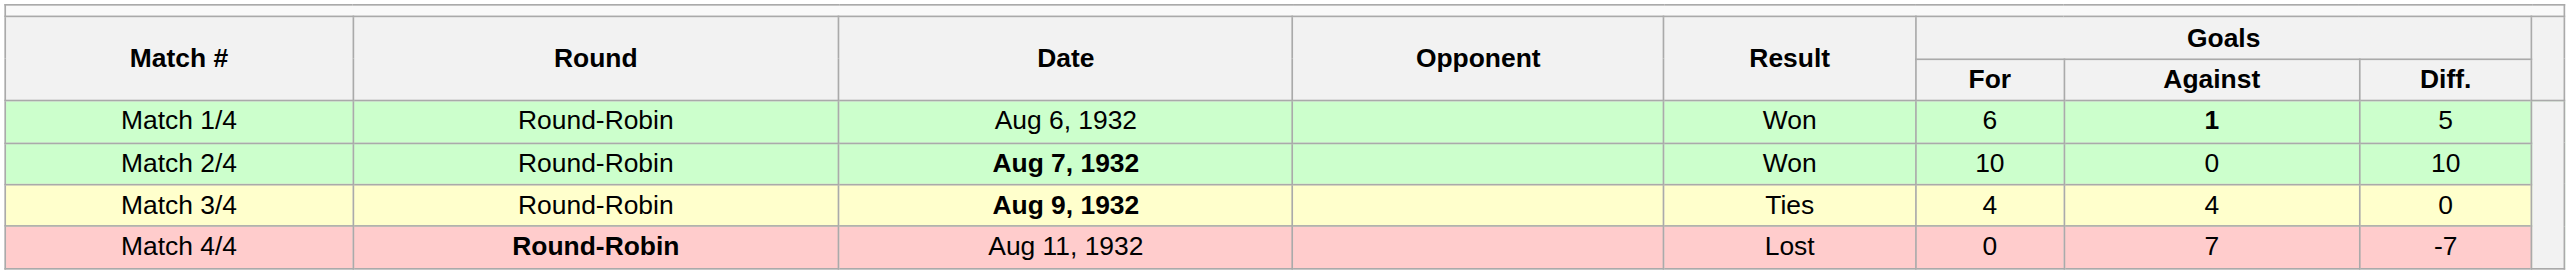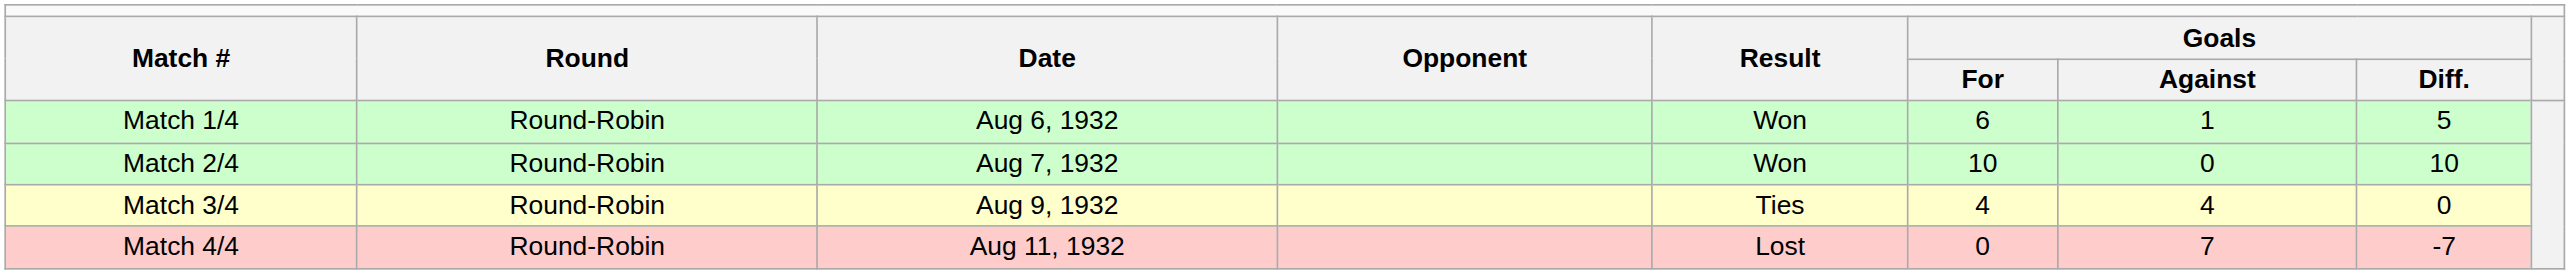(2212, 121) bold -> (2207, 121) normal
(1066, 163) bold -> (1047, 163) normal
(1066, 205) bold -> (1047, 205) normal
(596, 246) bold -> (587, 246) normal
